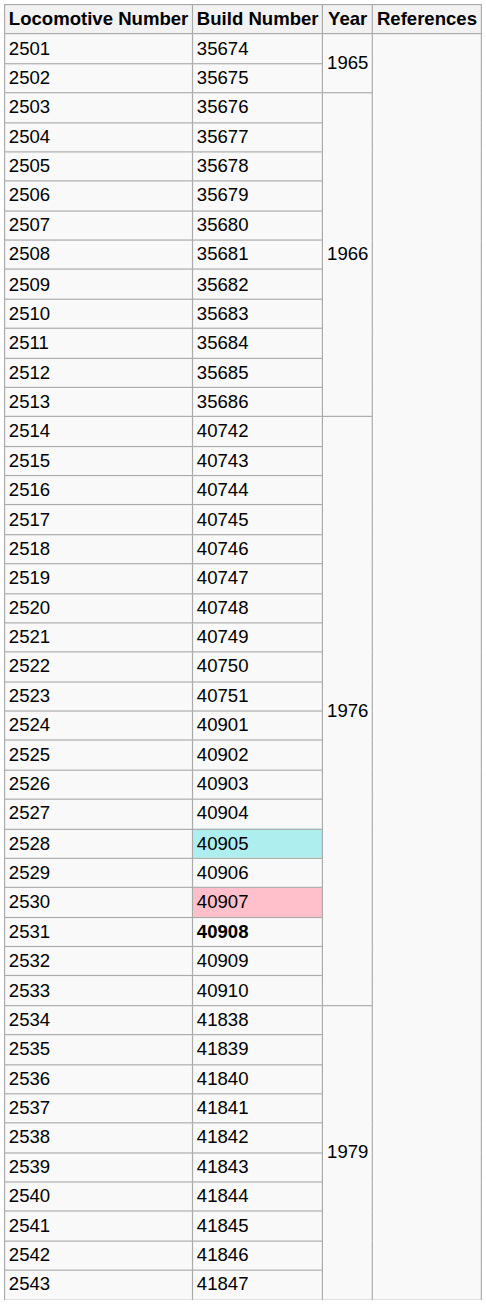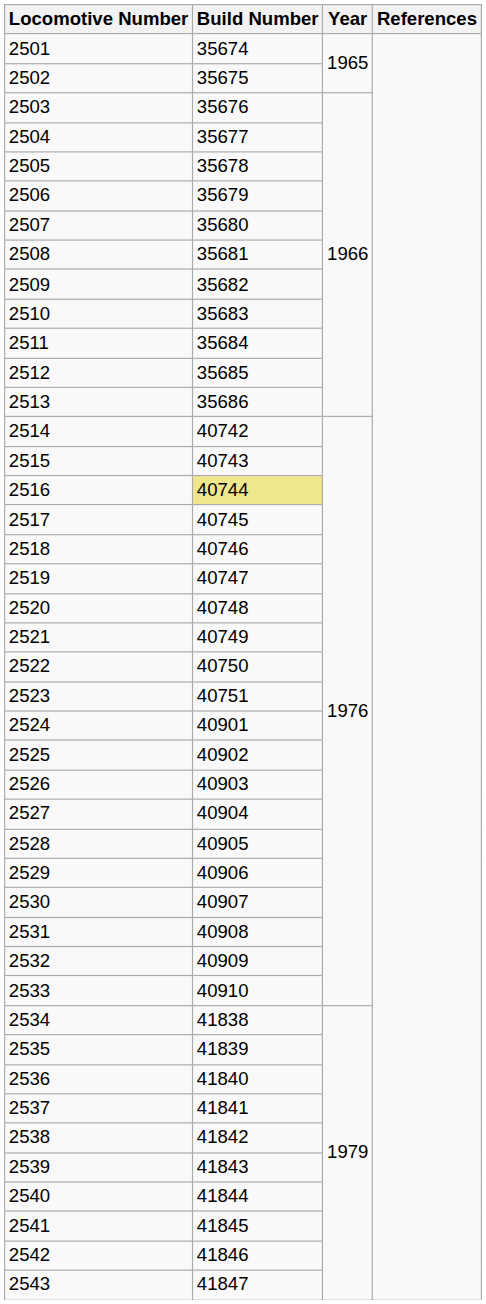(223, 490) no background -> (223, 490) khaki background
(223, 843) paleturquoise background -> (223, 843) no background
(223, 902) pink background -> (223, 902) no background
(223, 931) bold -> (223, 931) normal
